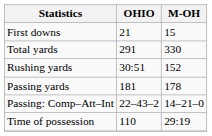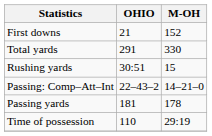(170, 31) 15 -> (173, 31) 152
(173, 67) 152 -> (170, 67) 15
rows swapped: (38, 85) <-> (60, 103)
